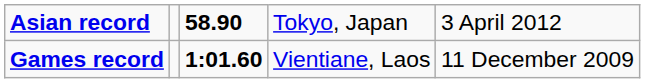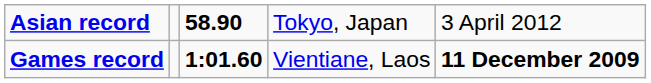(537, 58) normal -> (540, 58) bold
